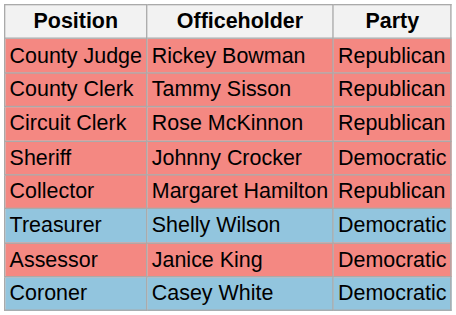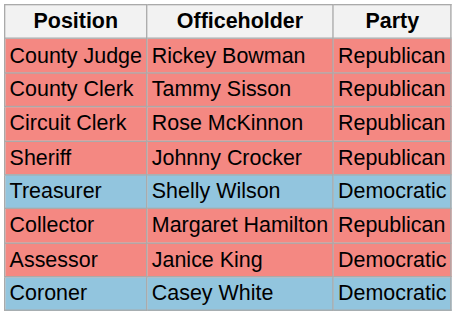(392, 157) Democratic -> (392, 157) Republican
rows swapped: (56, 225) <-> (52, 191)
